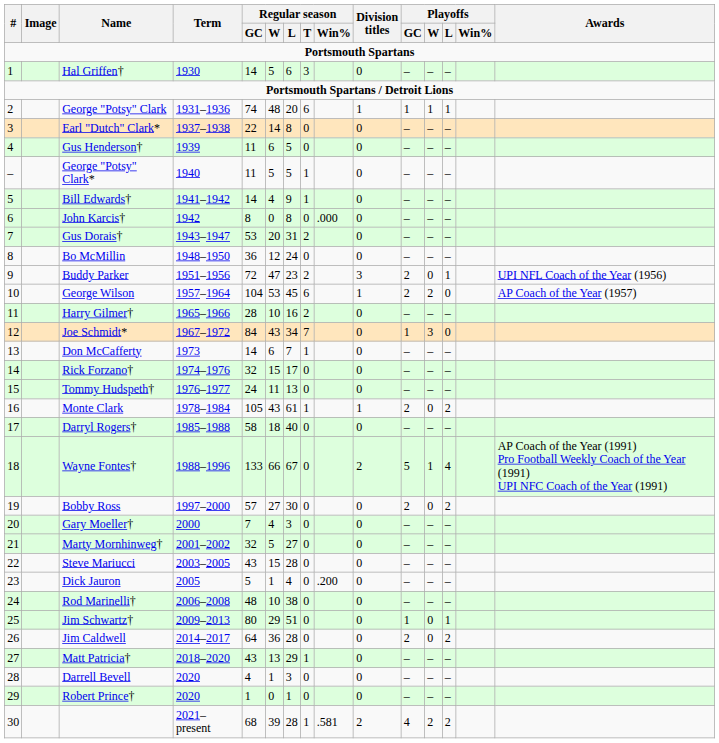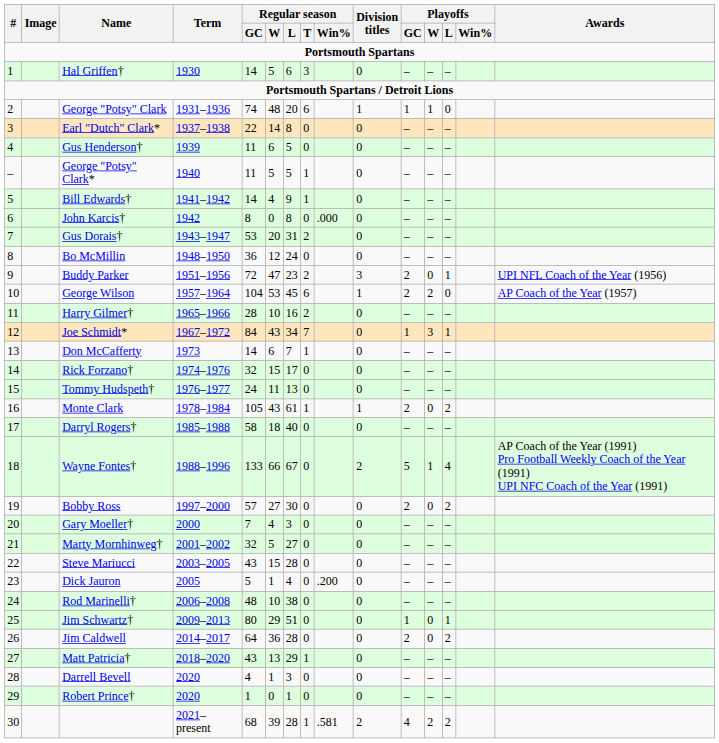(448, 109) 1 -> (448, 109) 0
(448, 332) 0 -> (448, 332) 1
